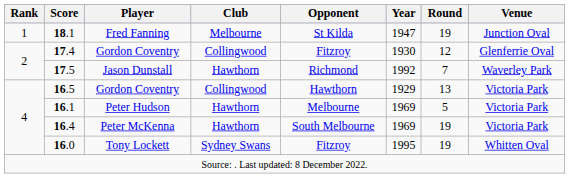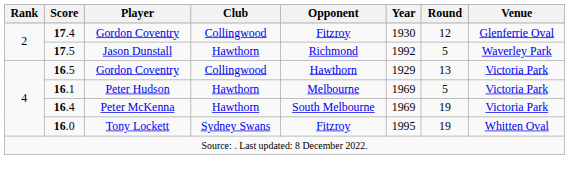- row: (64, 32)
(445, 70) 7 -> (445, 51) 5
